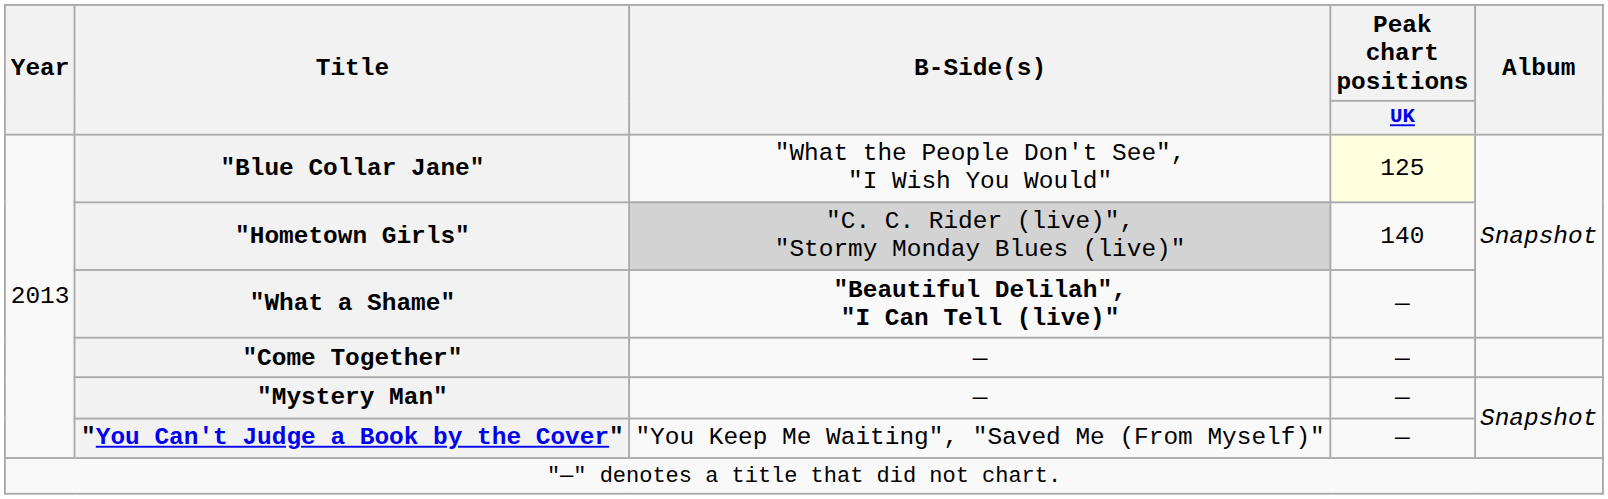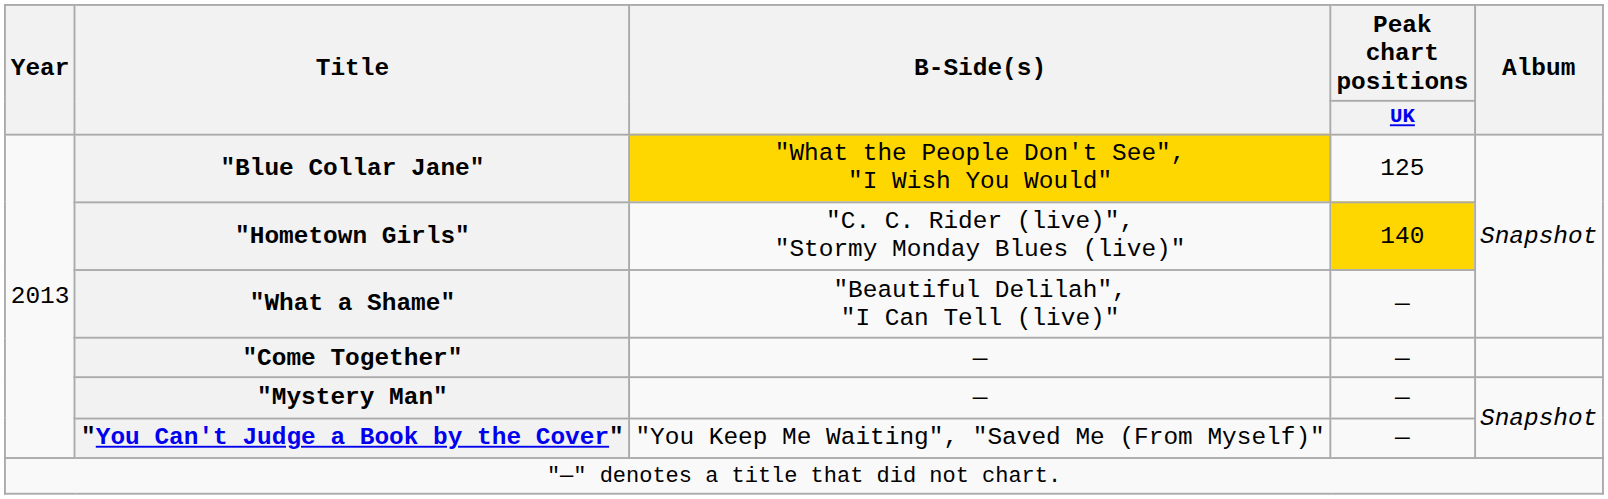(980, 168) no background -> (980, 168) gold background
(1402, 168) lightyellow background -> (1402, 168) no background
(980, 236) lightgrey background -> (980, 236) no background
(1402, 236) no background -> (1402, 236) gold background
(980, 304) bold -> (980, 304) normal
